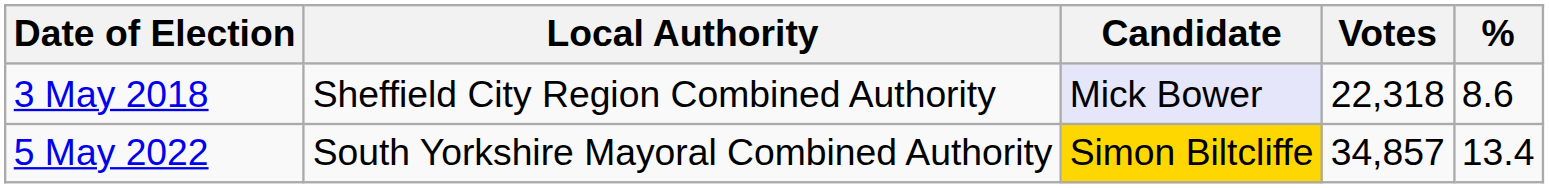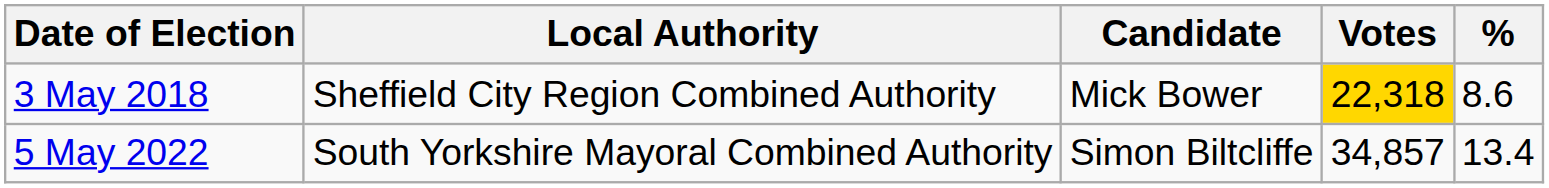(1166, 93) lavender background -> (1166, 93) no background
(1388, 93) no background -> (1388, 93) gold background
(1192, 152) gold background -> (1192, 152) no background
